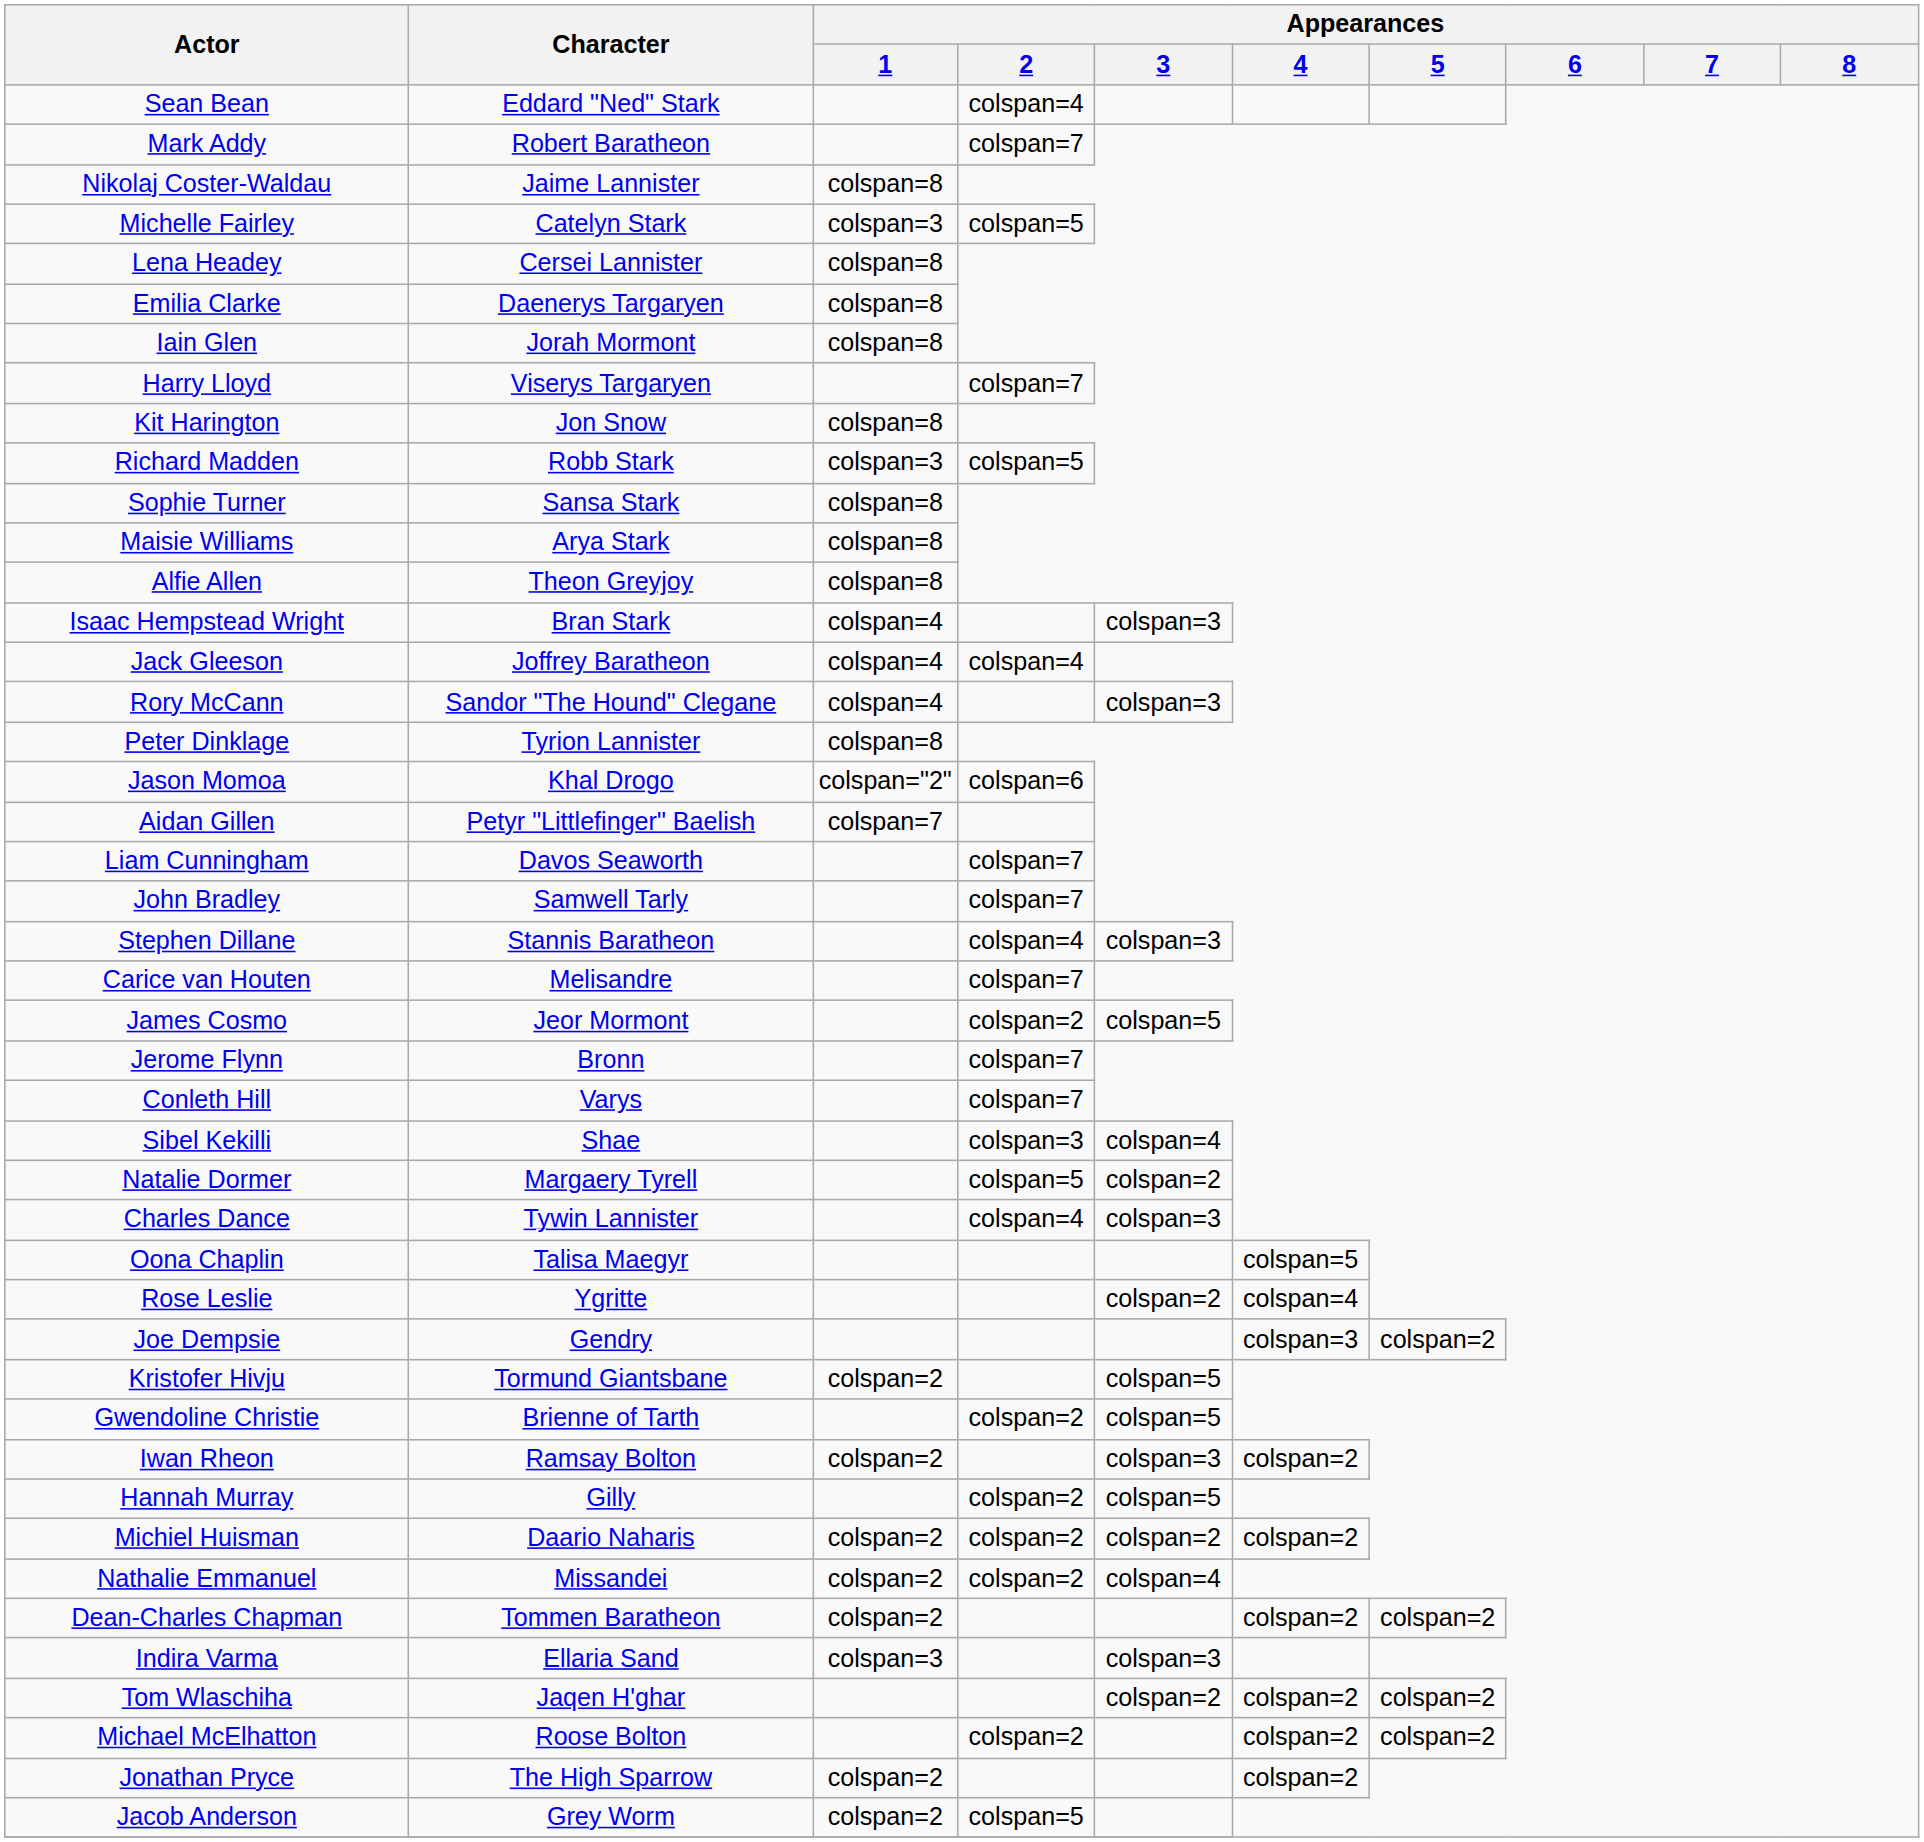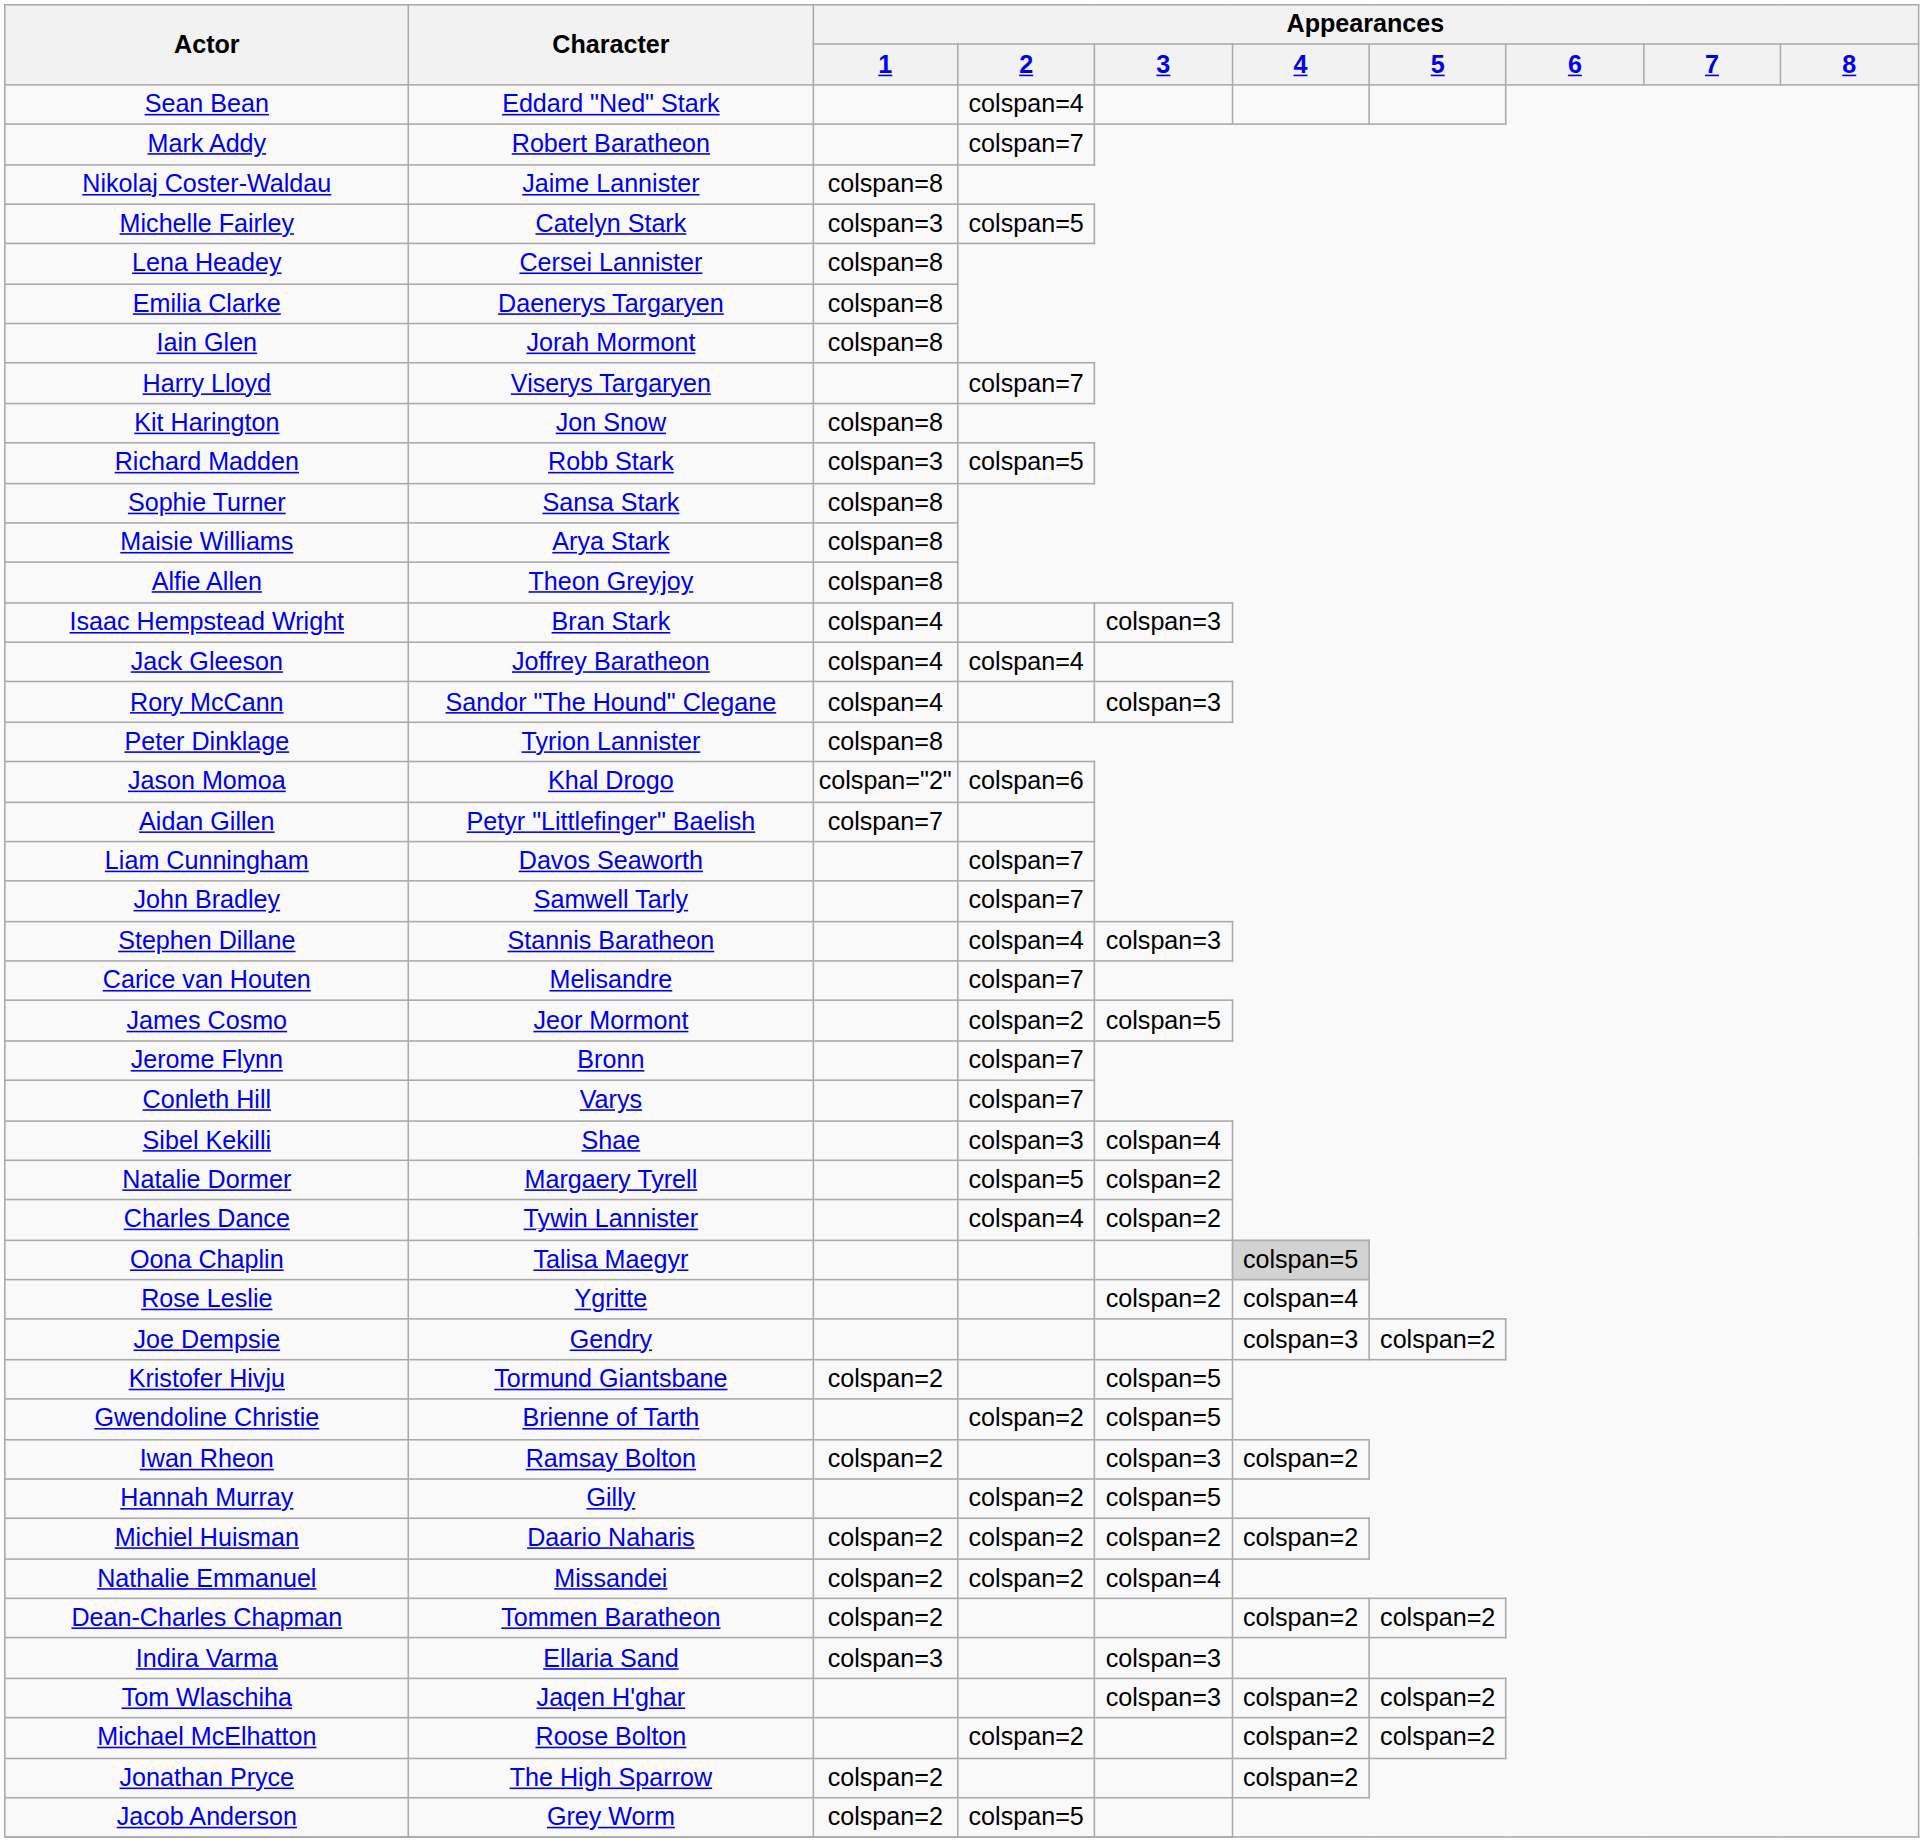(1163, 1219) colspan=3 -> (1163, 1219) colspan=2
(1301, 1259) no background -> (1301, 1259) lightgrey background
(1163, 1697) colspan=2 -> (1163, 1697) colspan=3
